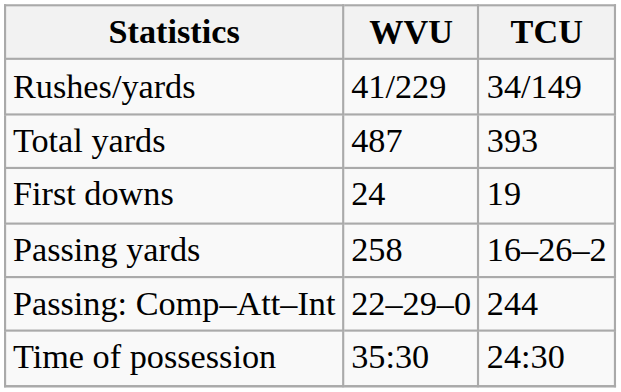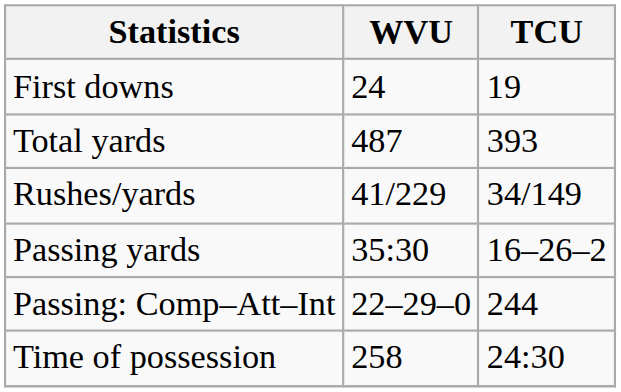rows swapped: (93, 194) <-> (104, 86)
(377, 249) 258 -> (390, 249) 35:30
(390, 357) 35:30 -> (377, 357) 258
